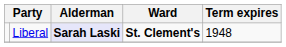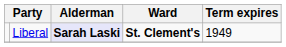(219, 32) 1948 -> (219, 32) 1949
